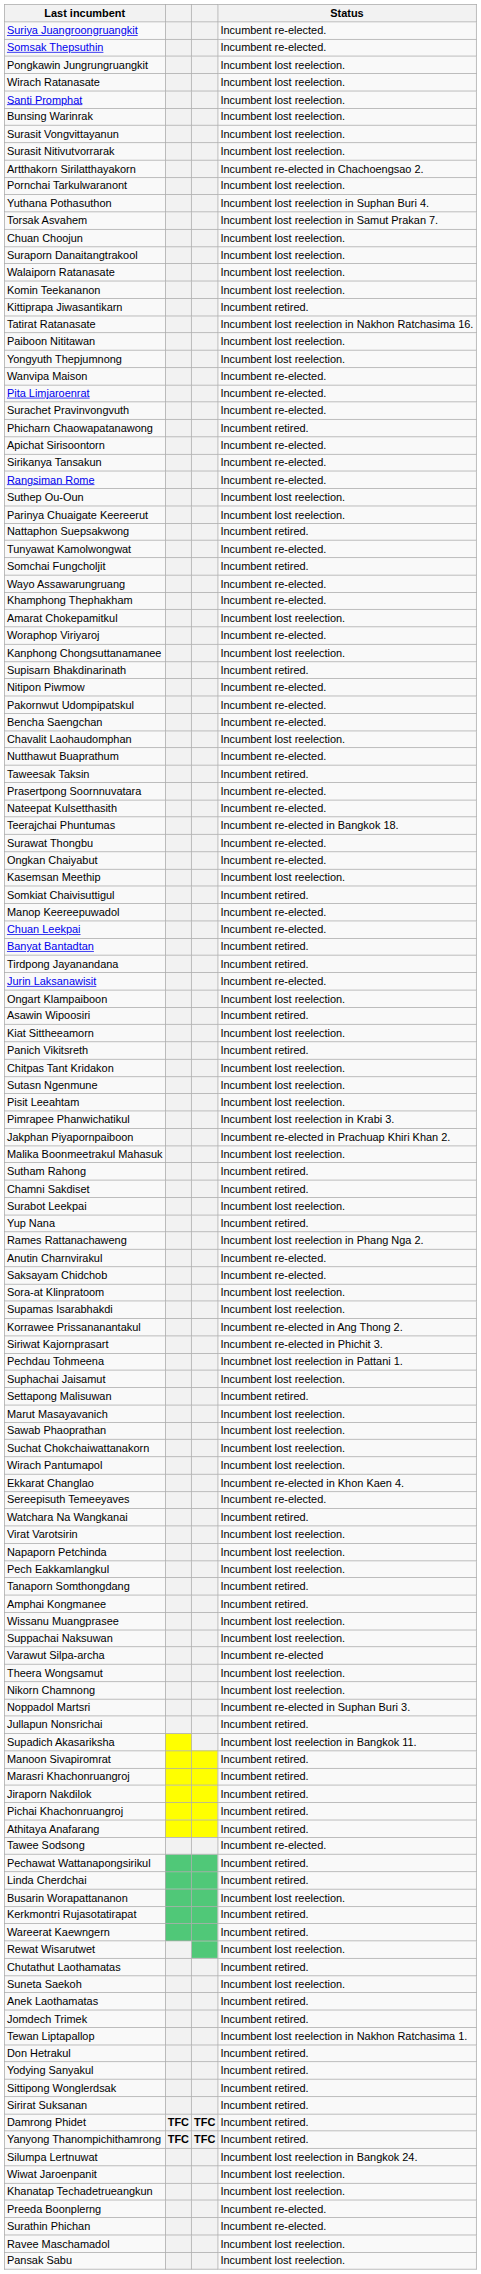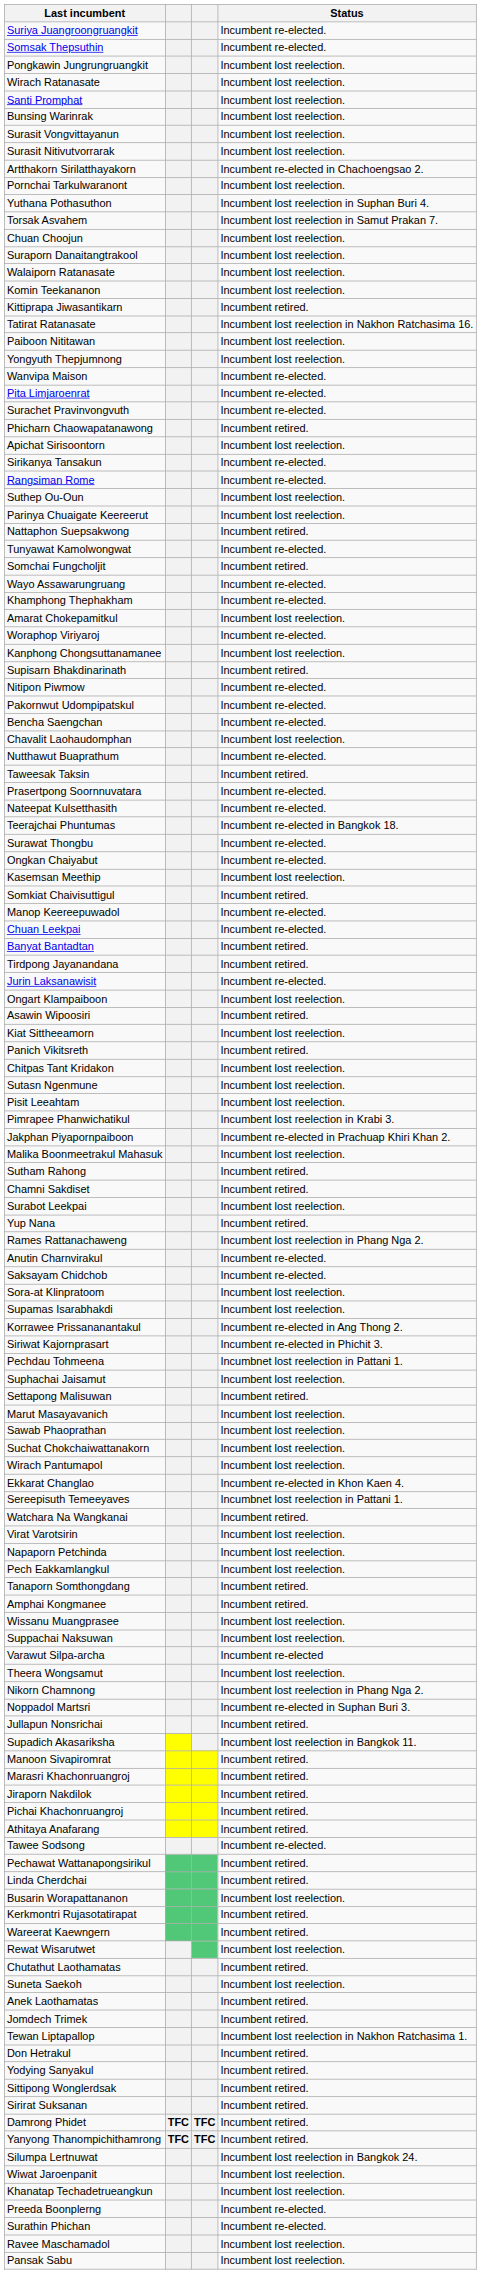(273, 446) Incumbent re-elected. -> (283, 446) Incumbent lost reelection.
(273, 1500) Incumbent re-elected. -> (312, 1500) Incumbnet lost reelection in Pattani 1.
(283, 1691) Incumbent lost reelection. -> (322, 1691) Incumbent lost reelection in Phang Nga 2.
